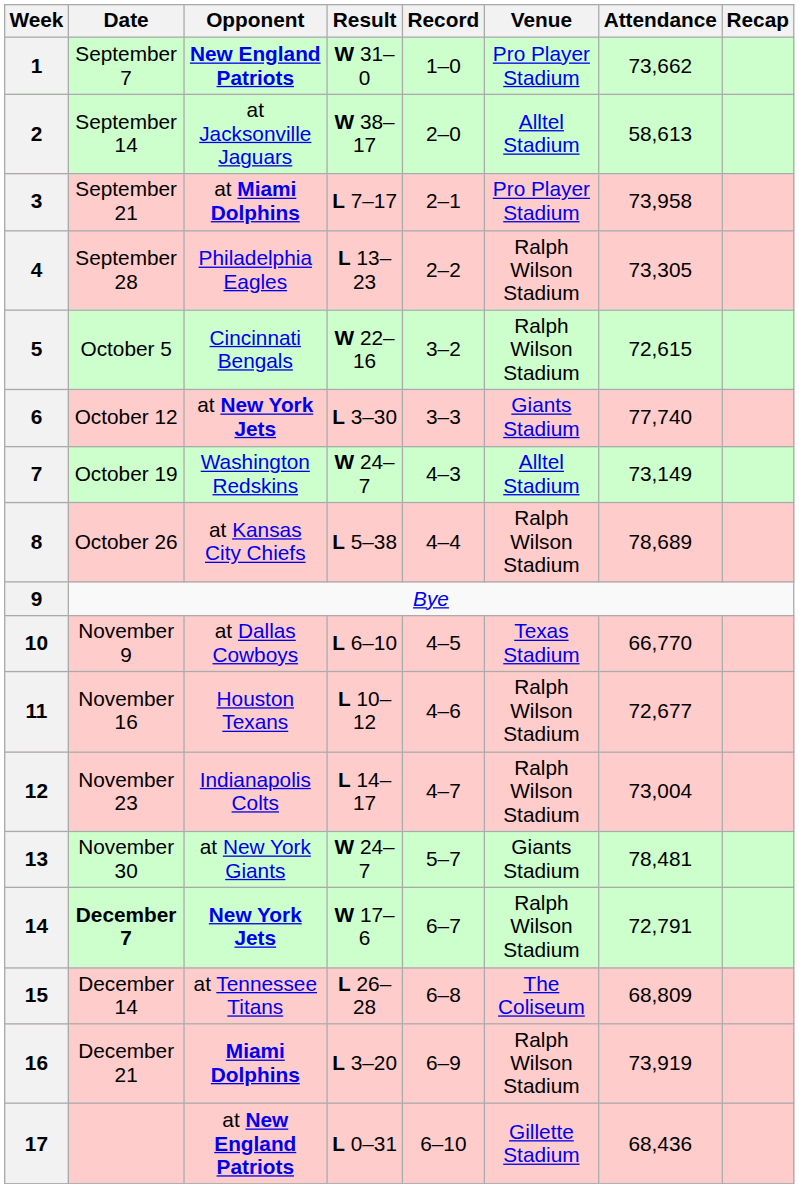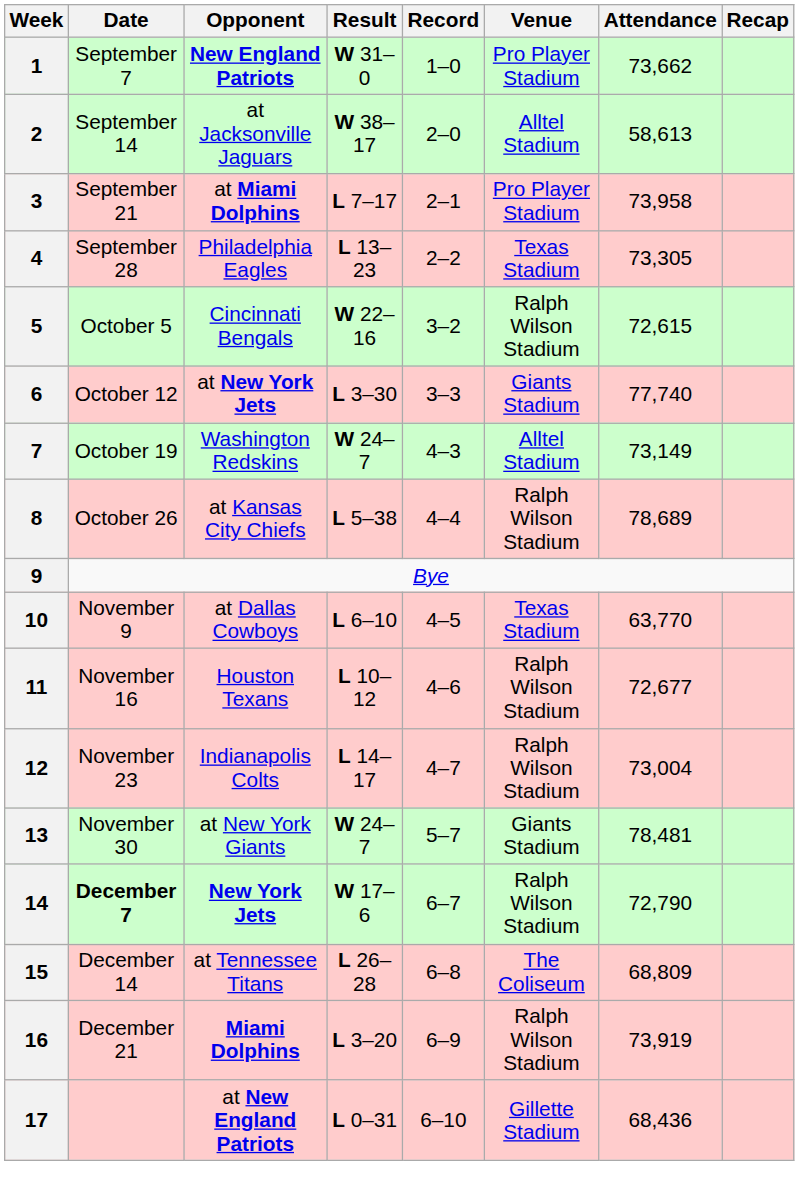(541, 269) Ralph Wilson Stadium -> (541, 258) Texas Stadium
(660, 643) 66,770 -> (660, 619) 63,770
(660, 927) 72,791 -> (660, 904) 72,790
